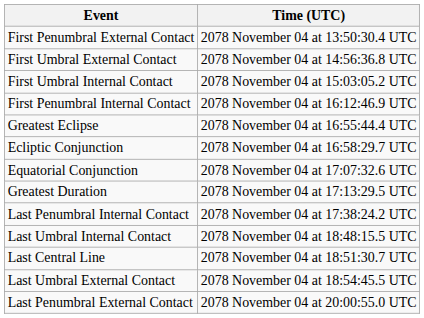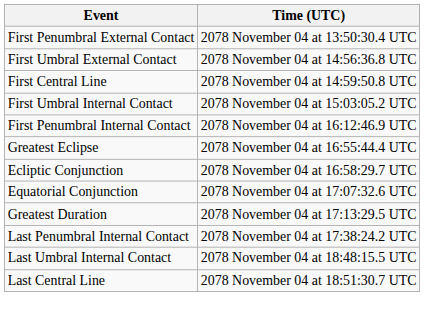+ row: (57, 81)
- row: (91, 280)
- row: (100, 302)
